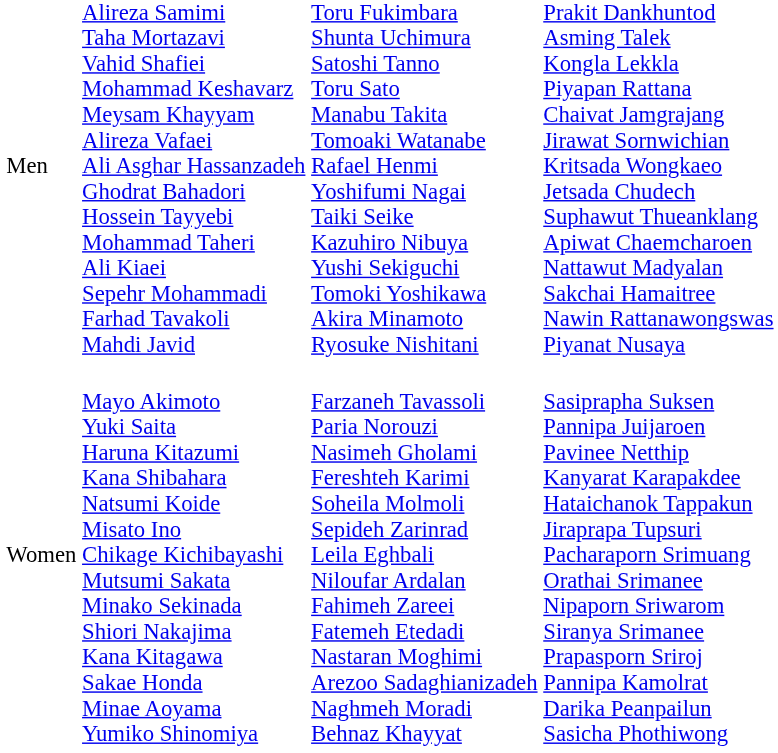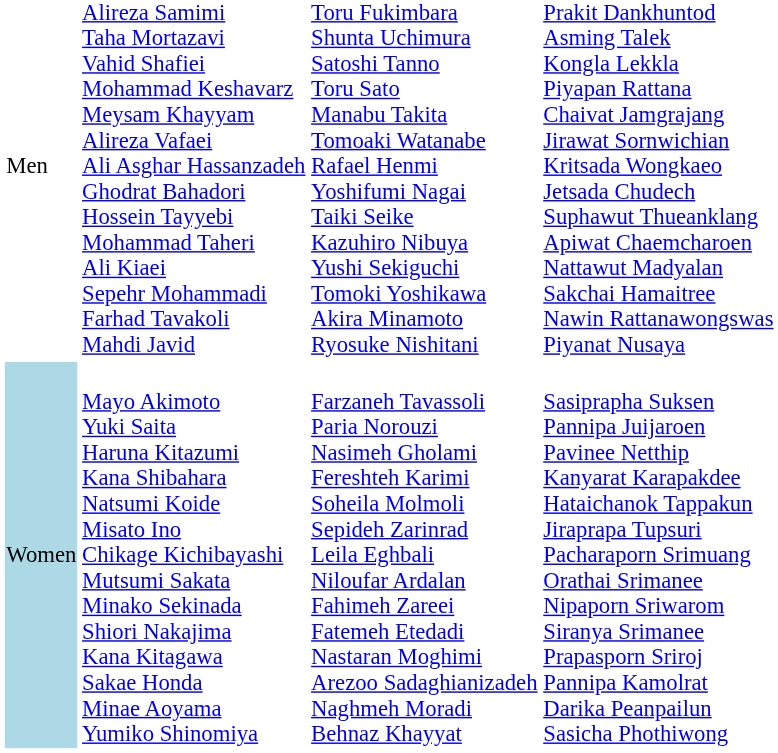(41, 554) no background -> (41, 554) lightblue background
